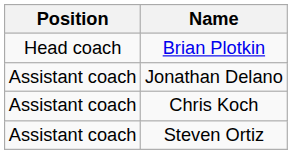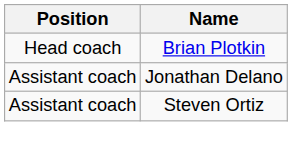- row: (214, 105)
